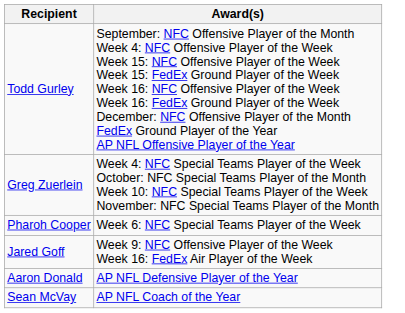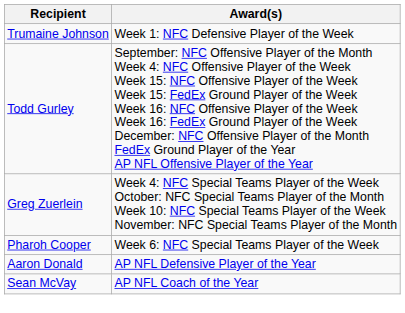+ row: (58, 33)
- row: (36, 251)
